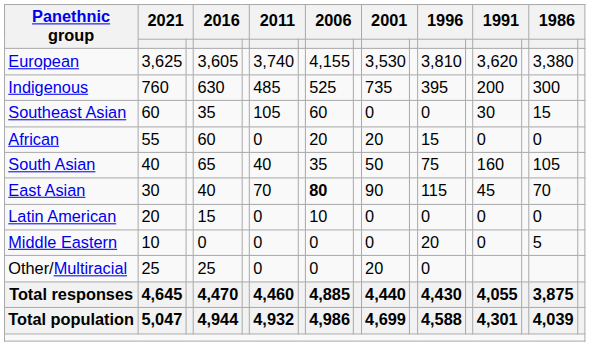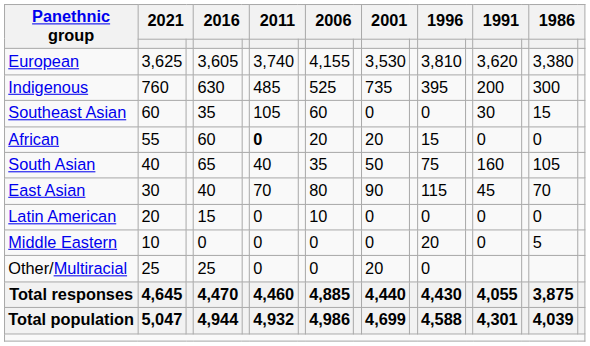(258, 139) normal -> (258, 139) bold
(318, 191) bold -> (318, 191) normal
